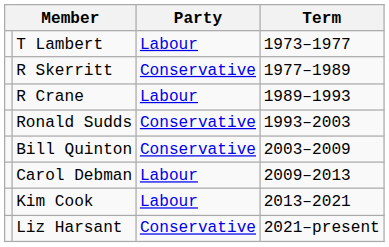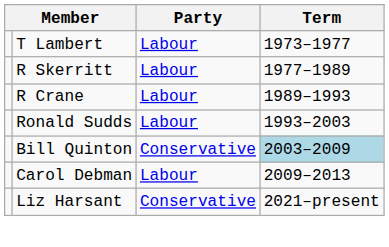(198, 70) Conservative -> (169, 70) Labour
(198, 123) Conservative -> (169, 123) Labour
(307, 149) no background -> (307, 149) lightblue background
- row: (55, 202)
